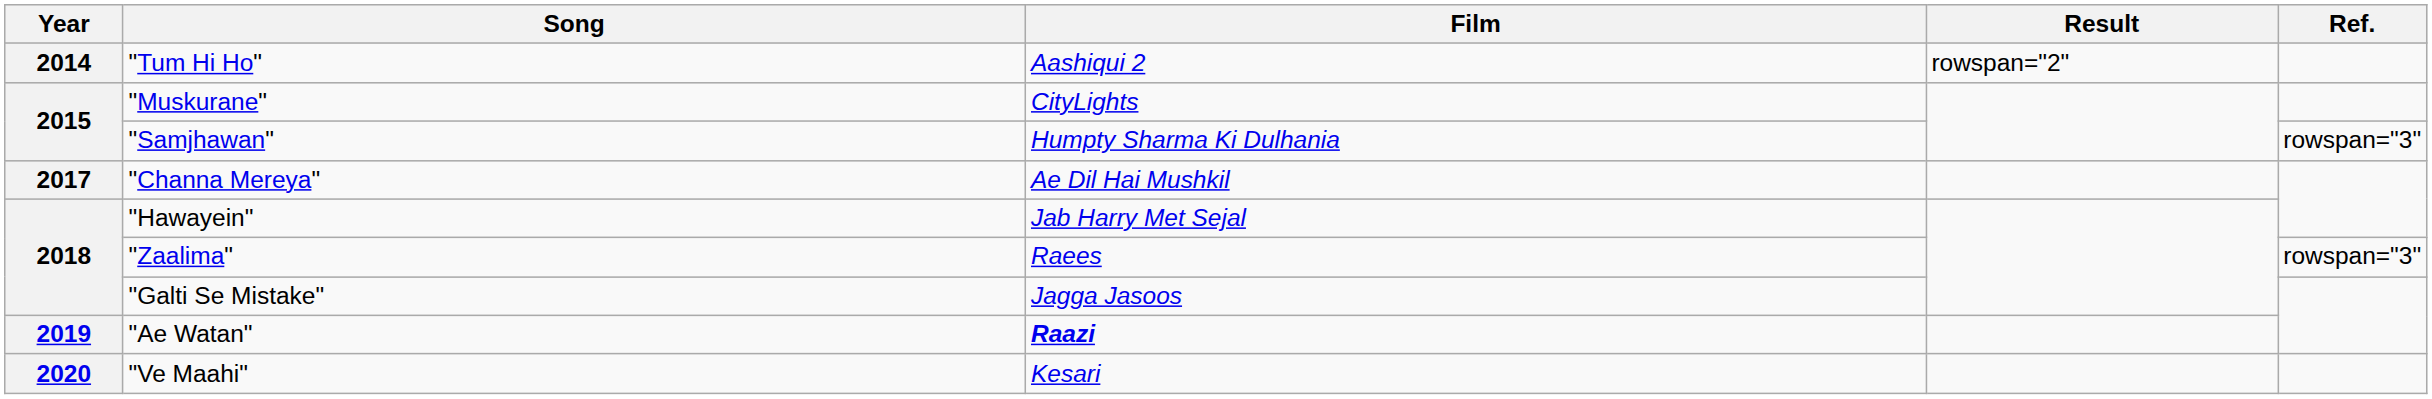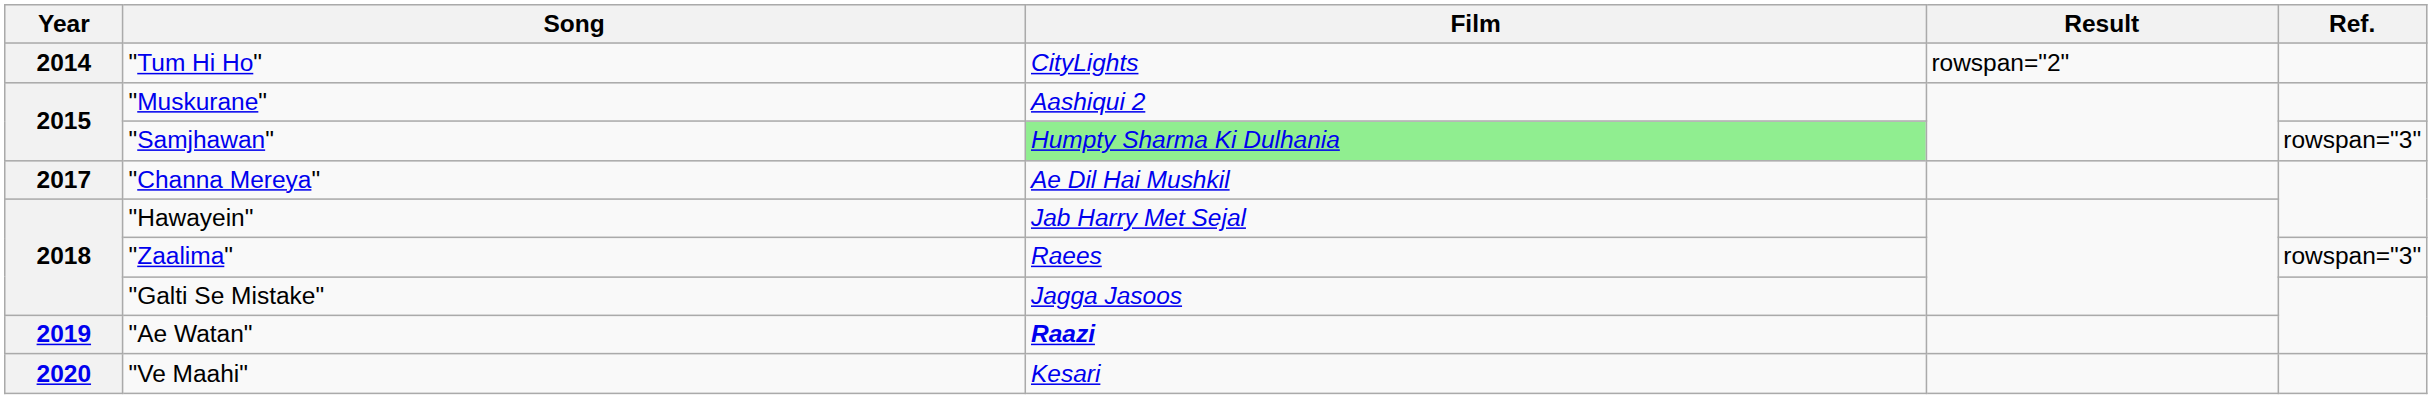(1088, 62) Aashiqui 2 -> (1085, 62) CityLights
(1085, 101) CityLights -> (1088, 101) Aashiqui 2
(1185, 140) no background -> (1185, 140) lightgreen background
